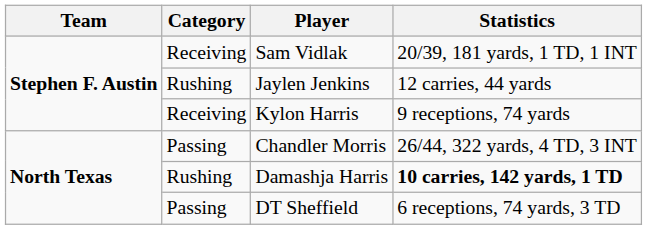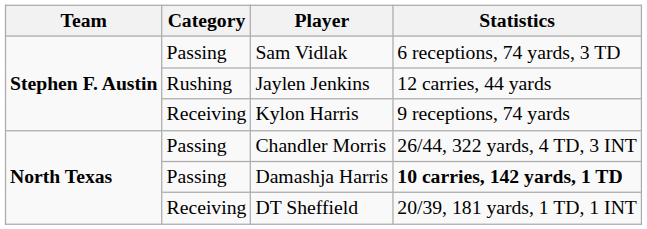(206, 51) Receiving -> (197, 51) Passing
(517, 51) 20/39, 181 yards, 1 TD, 1 INT -> (509, 51) 6 receptions, 74 yards, 3 TD
(199, 176) Rushing -> (197, 176) Passing
(197, 208) Passing -> (206, 208) Receiving
(509, 208) 6 receptions, 74 yards, 3 TD -> (517, 208) 20/39, 181 yards, 1 TD, 1 INT
